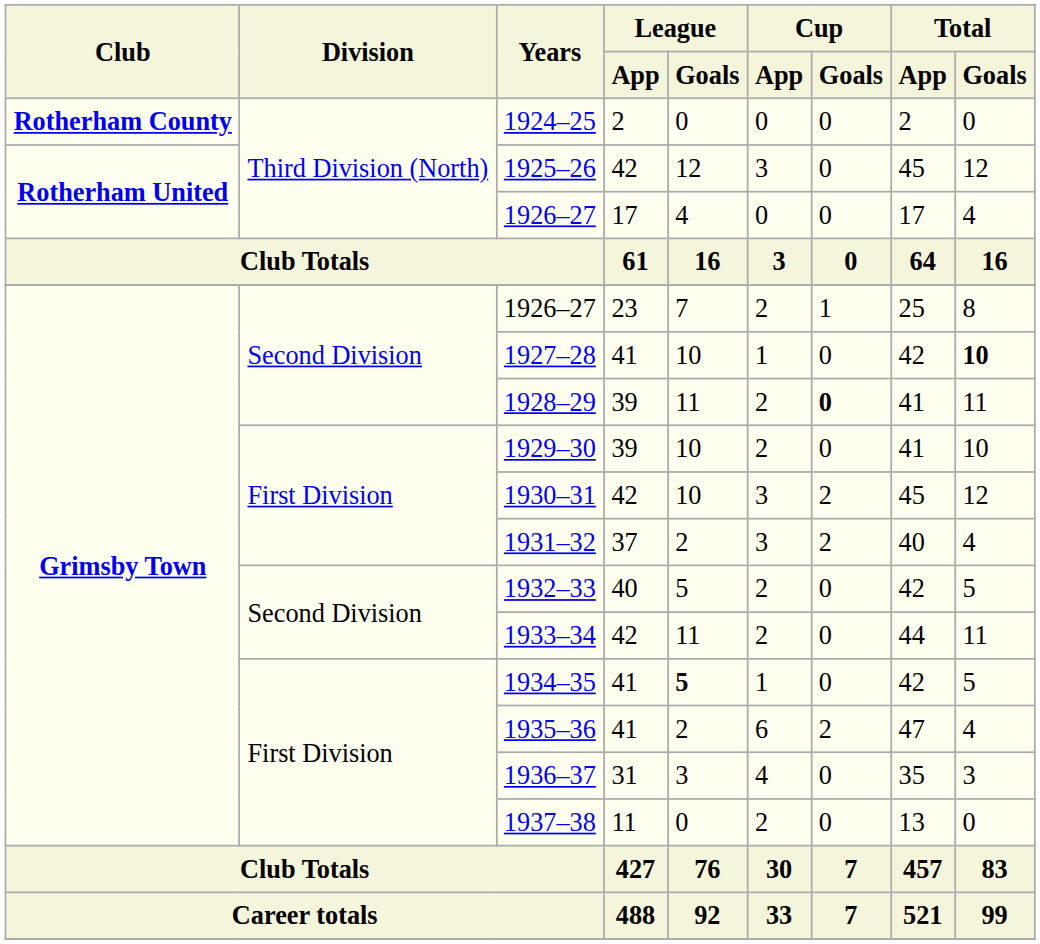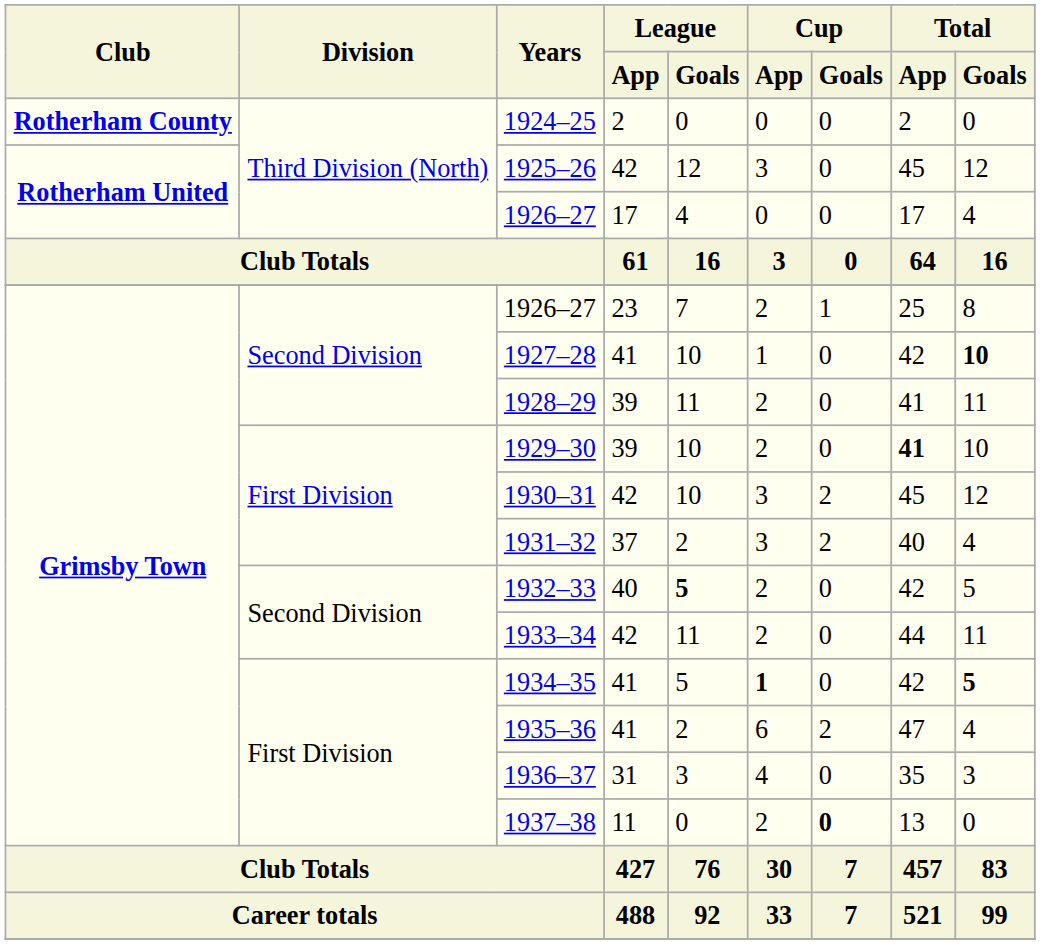(825, 401) bold -> (825, 401) normal
(912, 448) normal -> (912, 448) bold
(682, 588) normal -> (682, 588) bold
(682, 681) bold -> (682, 681) normal
(762, 681) normal -> (762, 681) bold
(969, 681) normal -> (969, 681) bold
(825, 821) normal -> (825, 821) bold
